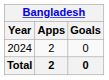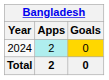(51, 48) no background -> (51, 48) paleturquoise background
(86, 48) no background -> (86, 48) gold background
